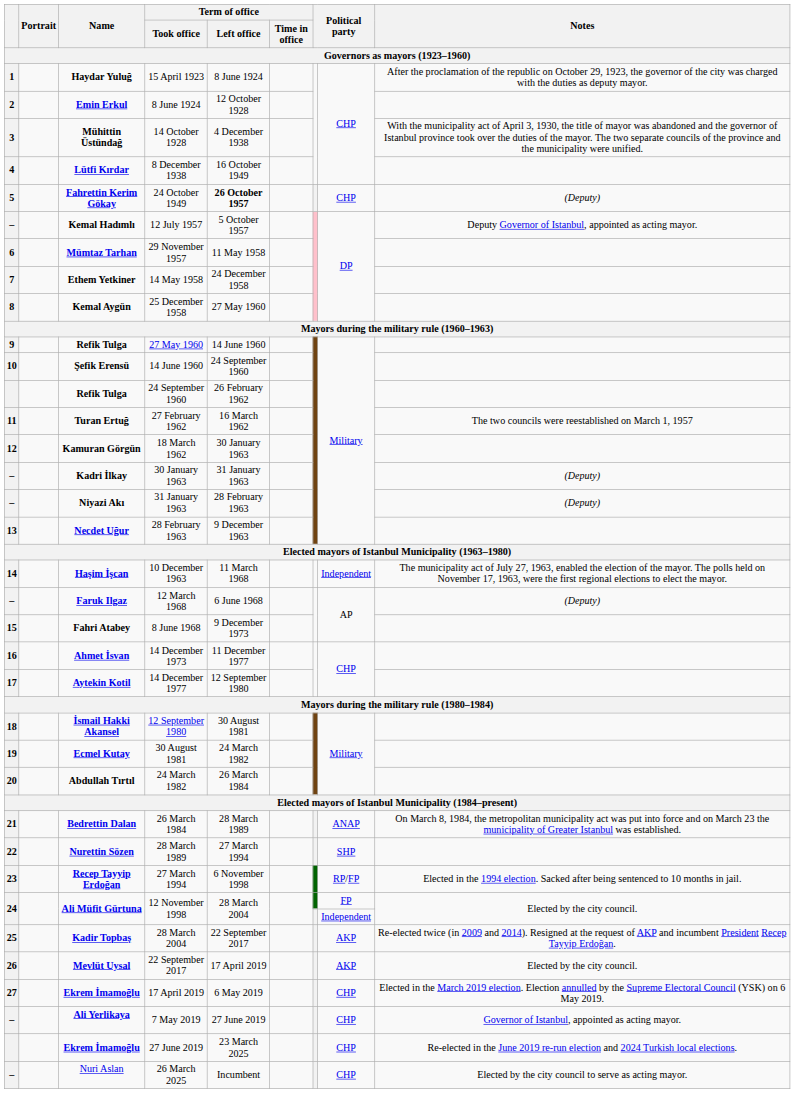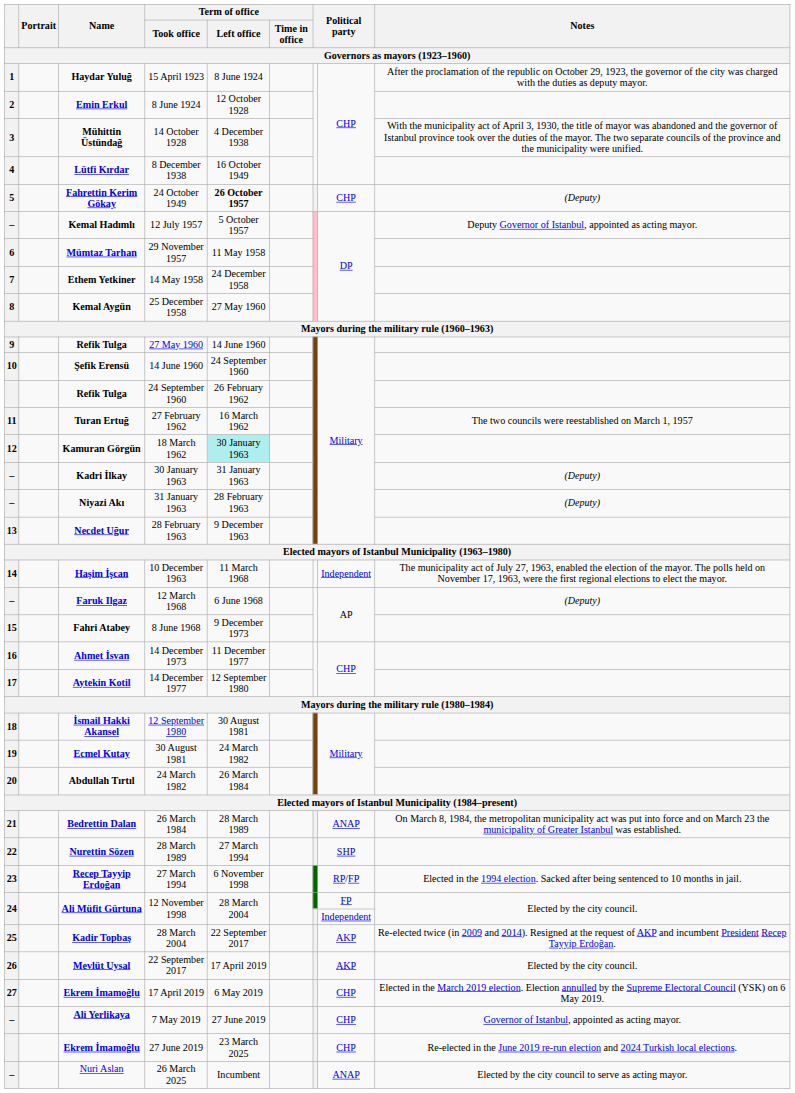(239, 448) no background -> (239, 448) paleturquoise background
(346, 1075) CHP -> (346, 1075) ANAP
